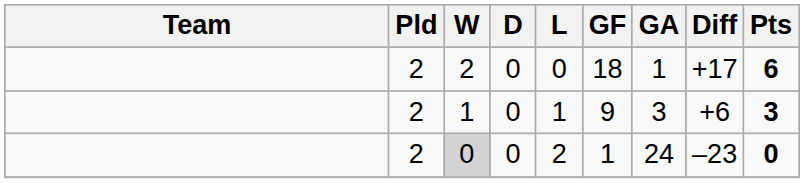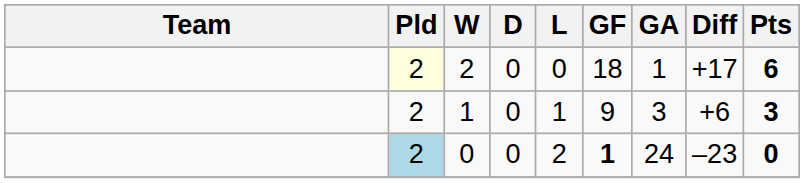(416, 68) no background -> (416, 68) lightyellow background
(416, 154) no background -> (416, 154) lightblue background
(467, 154) lightgrey background -> (467, 154) no background
(607, 154) normal -> (607, 154) bold
